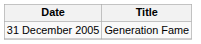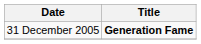(147, 30) normal -> (149, 30) bold
